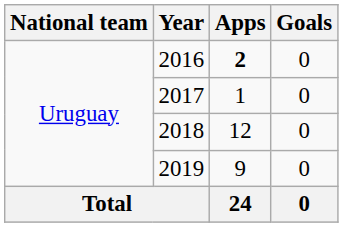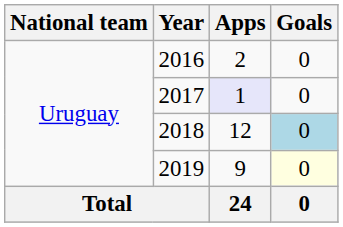(240, 58) bold -> (240, 58) normal
(240, 95) no background -> (240, 95) lavender background
(304, 131) no background -> (304, 131) lightblue background
(304, 167) no background -> (304, 167) lightyellow background
